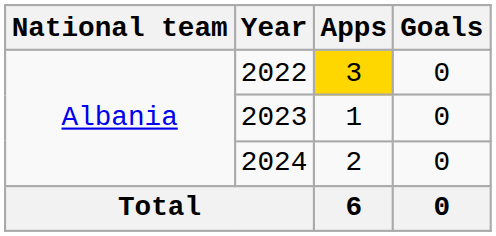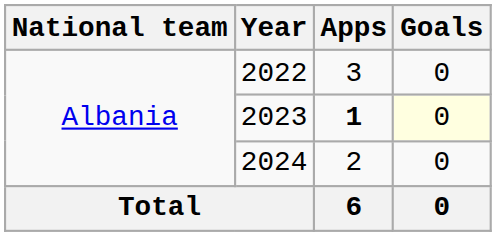(354, 73) gold background -> (354, 73) no background
(354, 118) normal -> (354, 118) bold
(442, 118) no background -> (442, 118) lightyellow background
